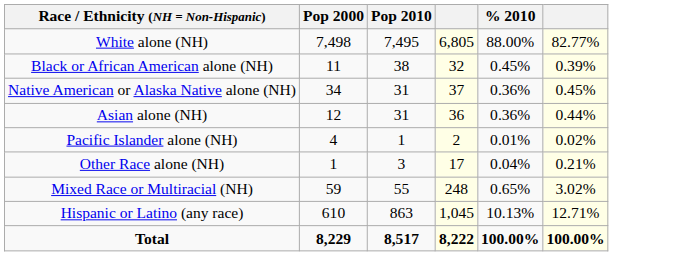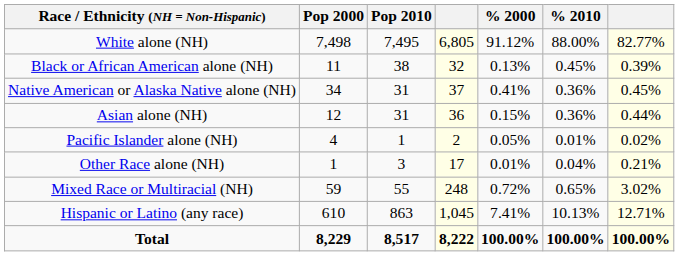+ column: (510, 16)
